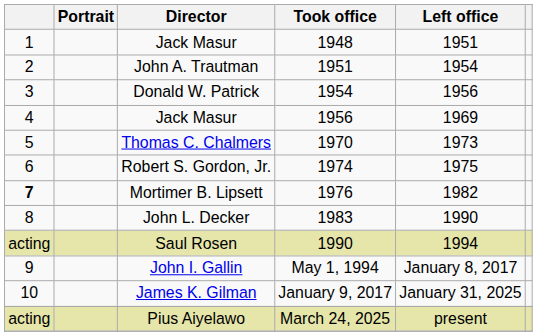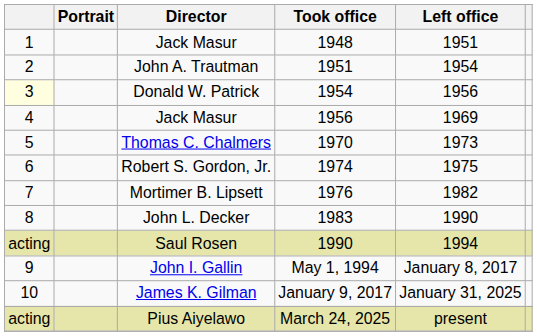(29, 92) no background -> (29, 92) lightyellow background
(29, 192) bold -> (29, 192) normal
